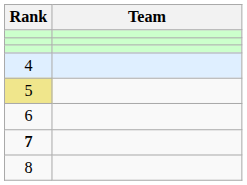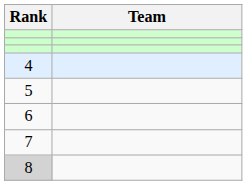(28, 90) khaki background -> (28, 90) no background
(28, 142) bold -> (28, 142) normal
(28, 167) no background -> (28, 167) lightgrey background
